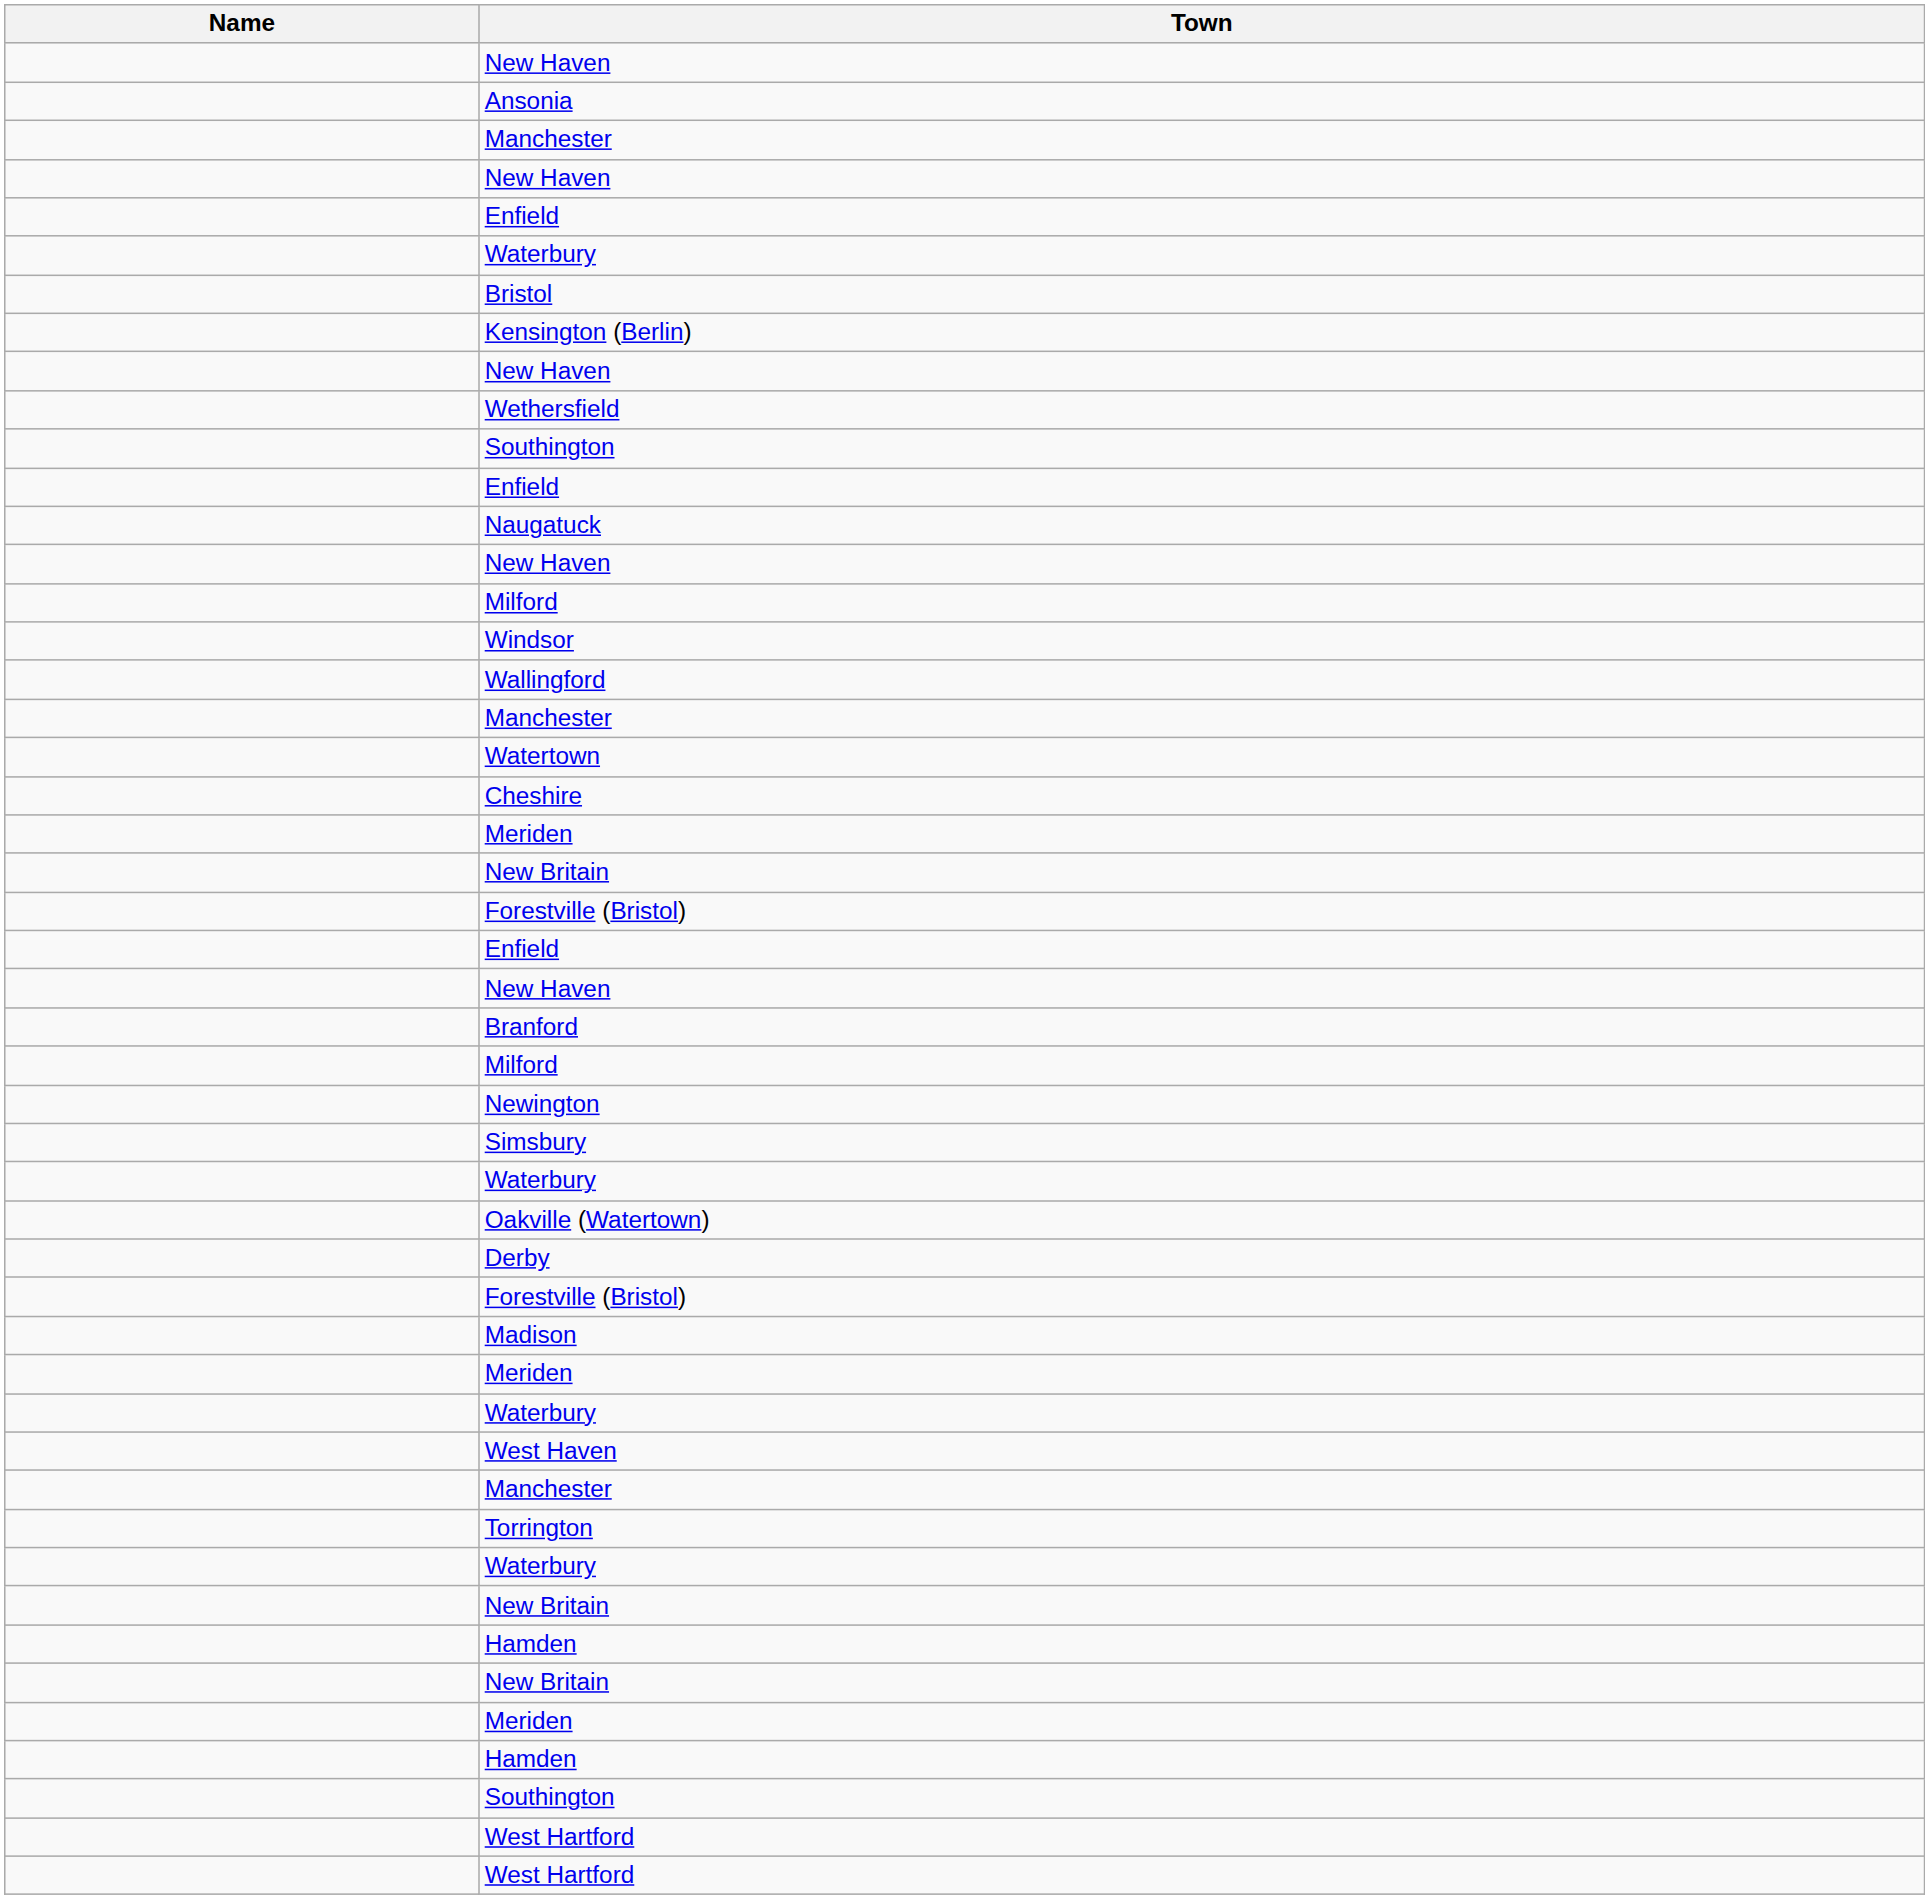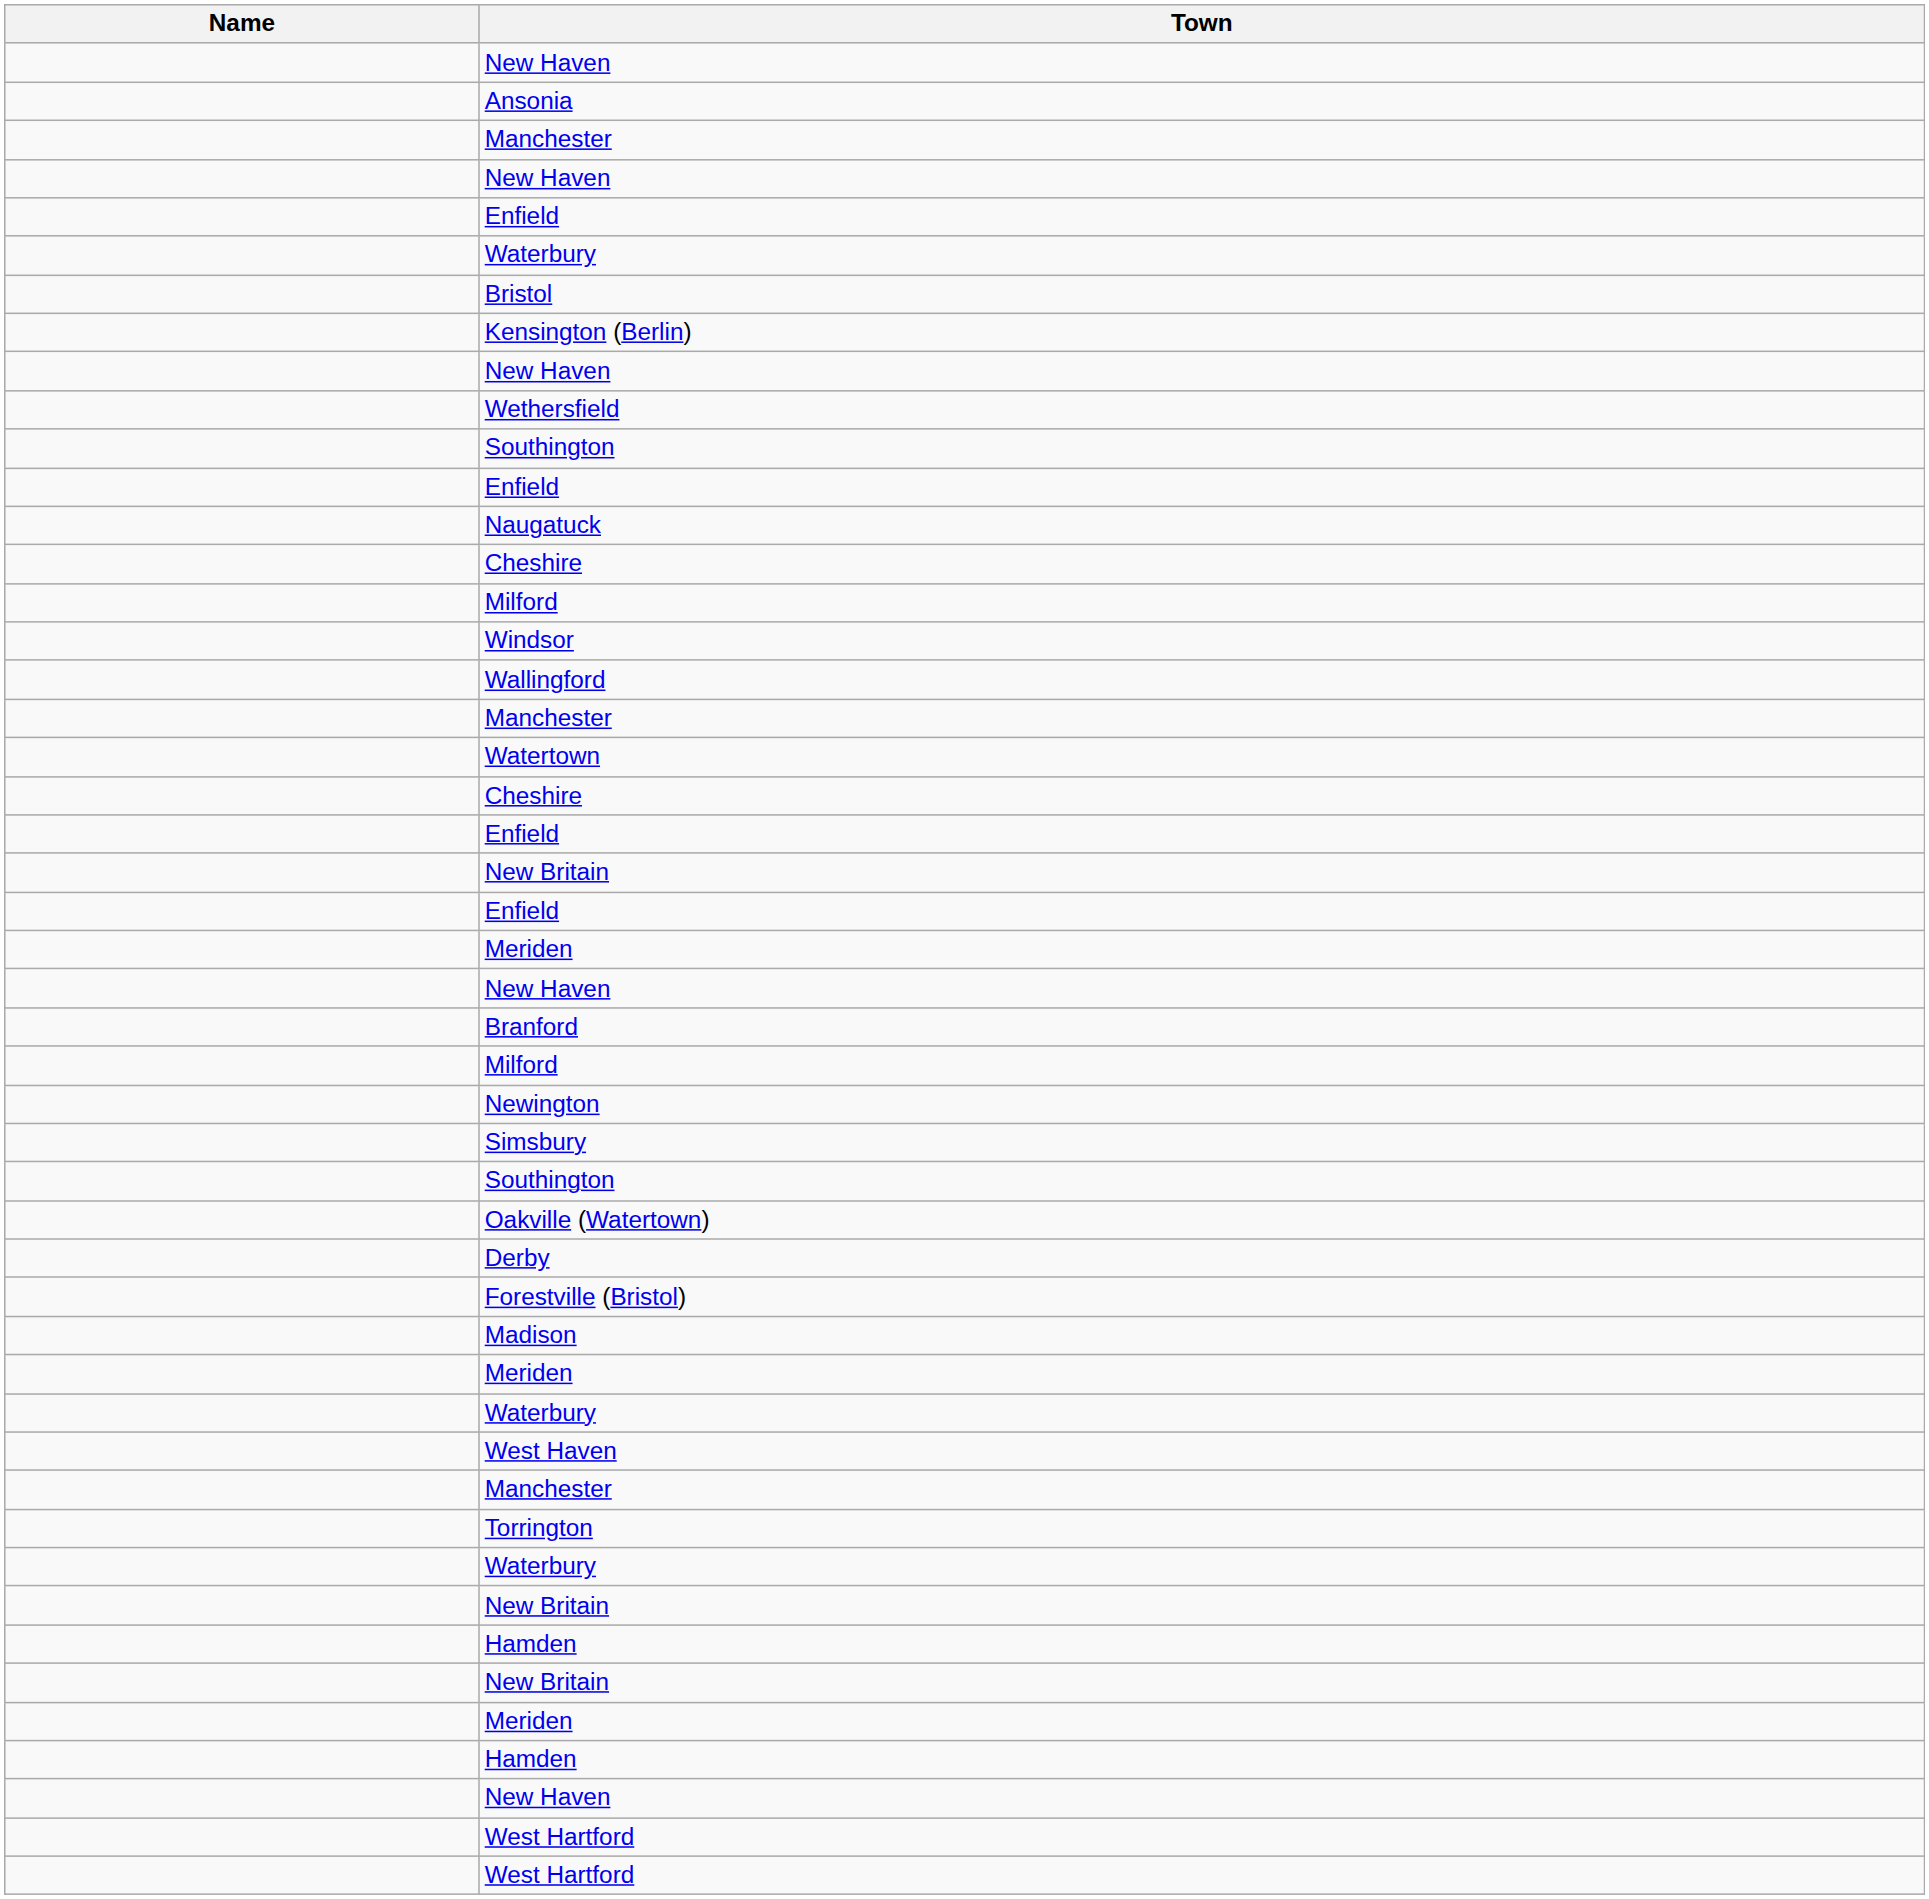(548, 563) New Haven -> (533, 563) Cheshire
(529, 833) Meriden -> (522, 833) Enfield
(585, 910) Forestville (Bristol) -> (522, 910) Enfield
(522, 949) Enfield -> (529, 949) Meriden
(540, 1180) Waterbury -> (550, 1180) Southington
(550, 1798) Southington -> (548, 1798) New Haven
